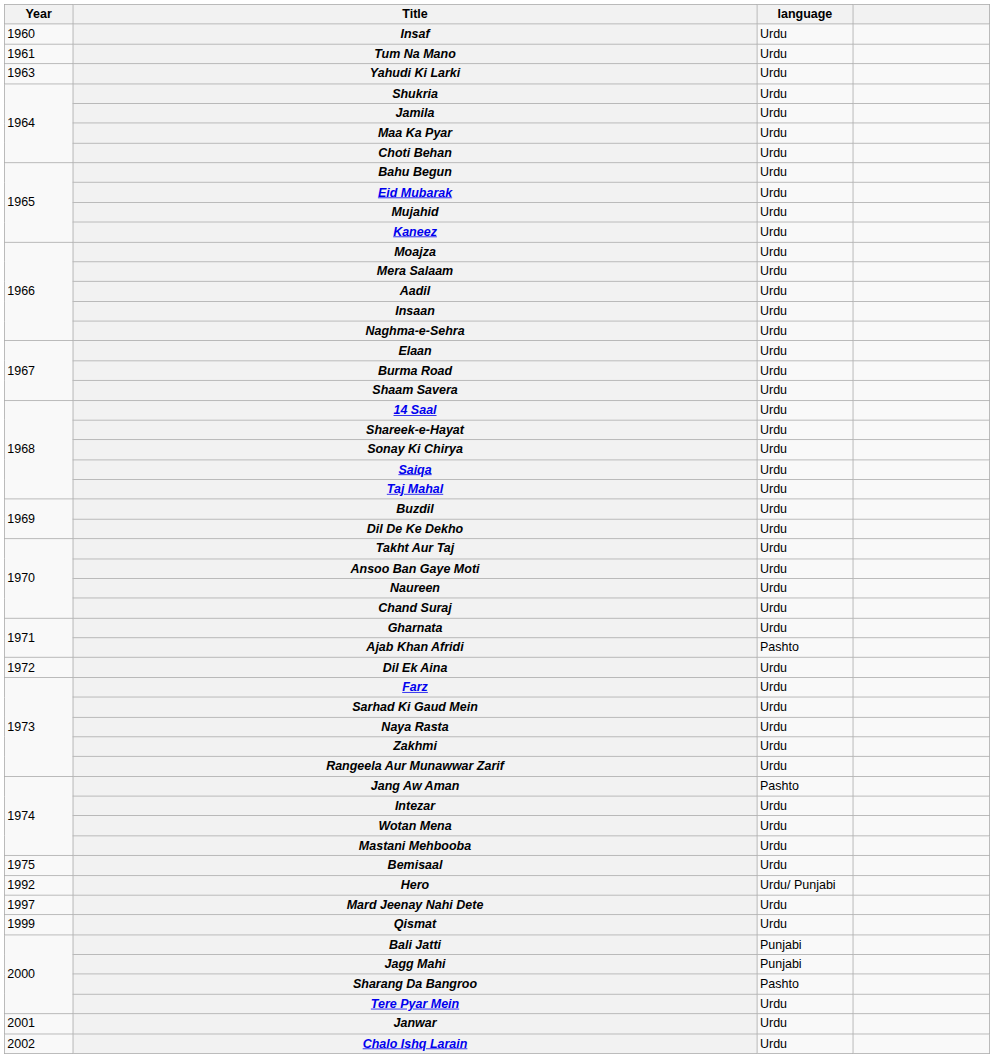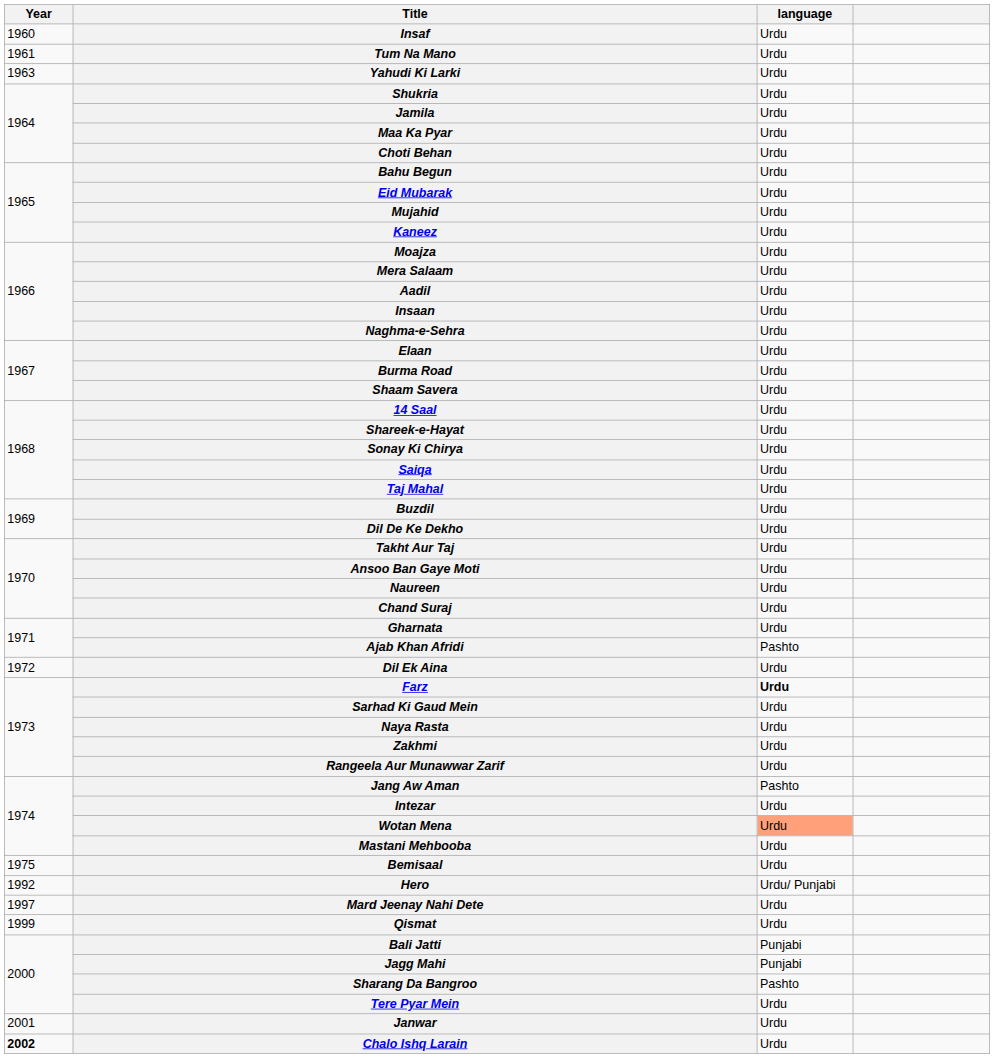(774, 687) normal -> (775, 687) bold
(774, 825) no background -> (774, 825) lightsalmon background
(21, 1043) normal -> (21, 1043) bold
